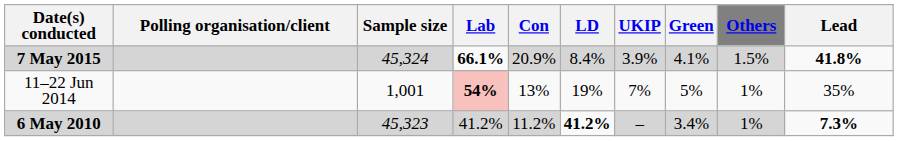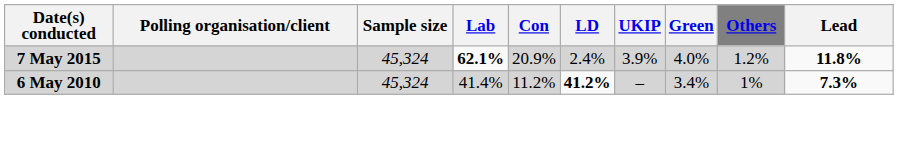(481, 58) 66.1% -> (481, 58) 62.1%
(587, 58) 8.4% -> (587, 58) 2.4%
(691, 58) 4.1% -> (691, 58) 4.0%
(751, 58) 1.5% -> (751, 58) 1.2%
(839, 58) 41.8% -> (839, 58) 11.8%
- row: (59, 91)
(405, 124) 45,323 -> (405, 83) 45,324
(481, 124) 41.2% -> (481, 83) 41.4%
